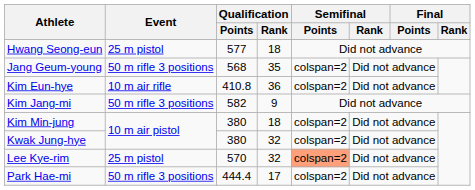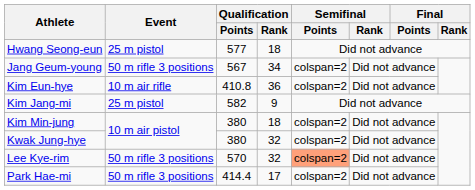(237, 67) 568 -> (237, 67) 567
(274, 67) 35 -> (274, 67) 34
(161, 104) 50 m rifle 3 positions -> (136, 104) 25 m pistol
(136, 158) 25 m pistol -> (161, 158) 50 m rifle 3 positions
(237, 177) 444.4 -> (237, 177) 414.4
